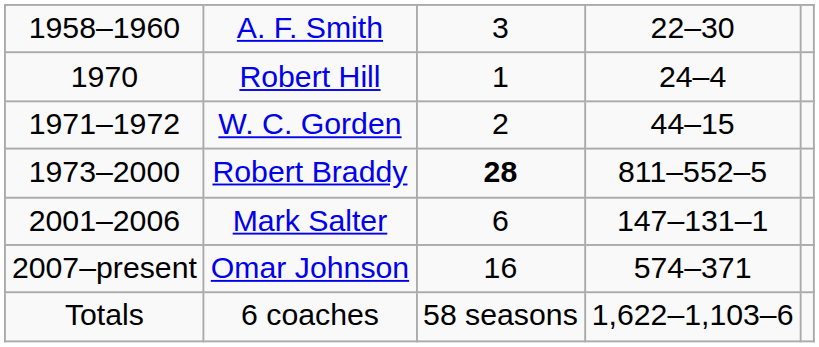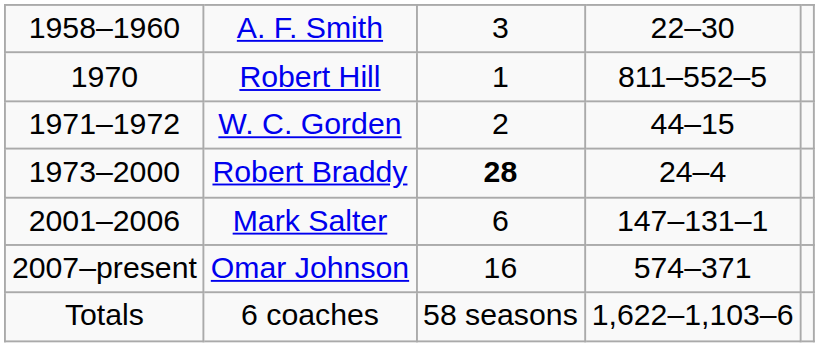(693, 76) 24–4 -> (693, 76) 811–552–5
(693, 172) 811–552–5 -> (693, 172) 24–4
